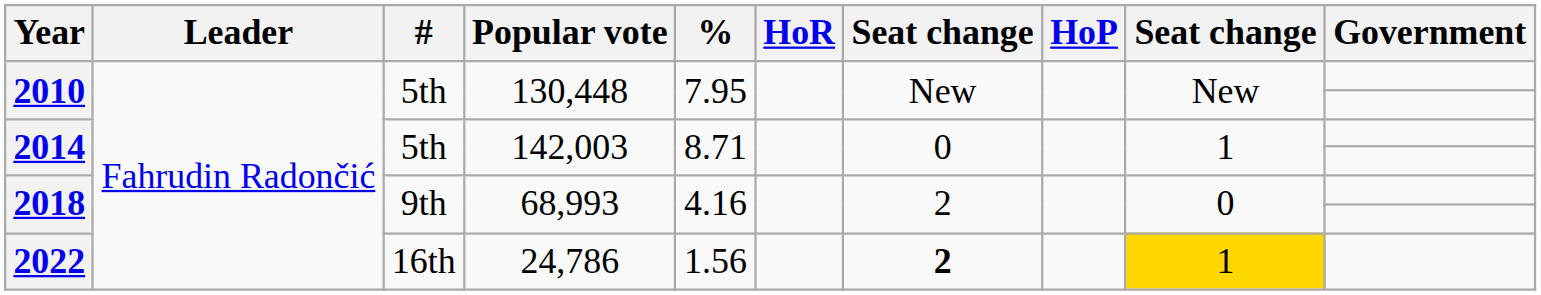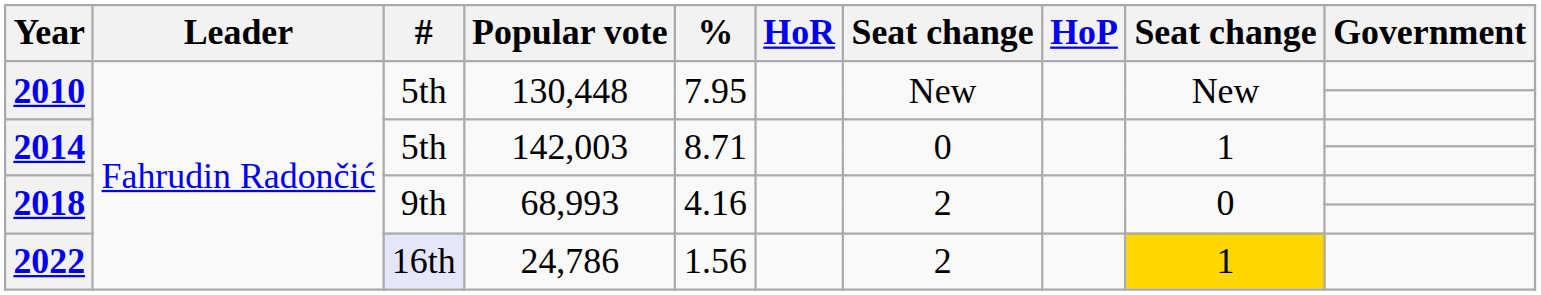(424, 260) no background -> (424, 260) lavender background
(943, 260) bold -> (943, 260) normal
